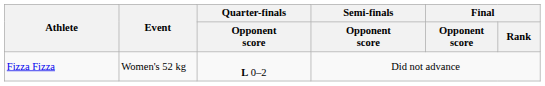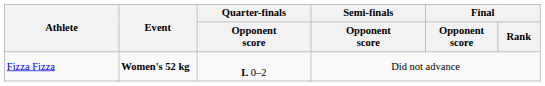(154, 66) normal -> (155, 66) bold
